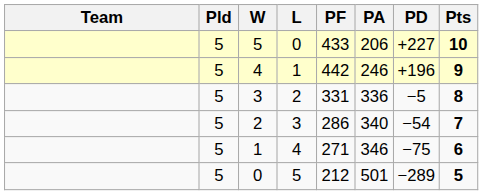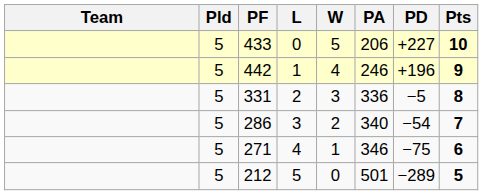columns swapped: (258, 17) <-> (335, 17)
